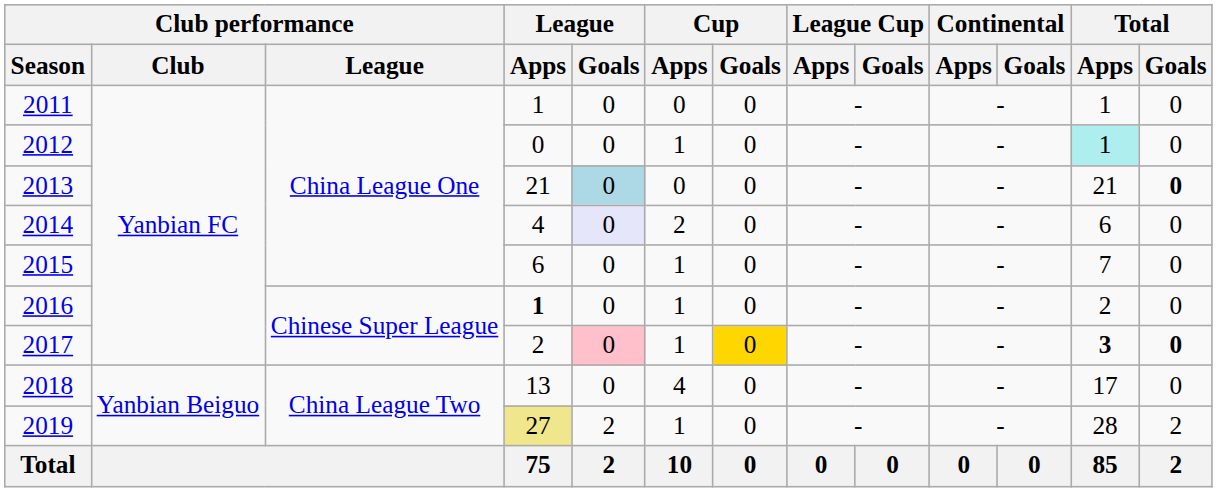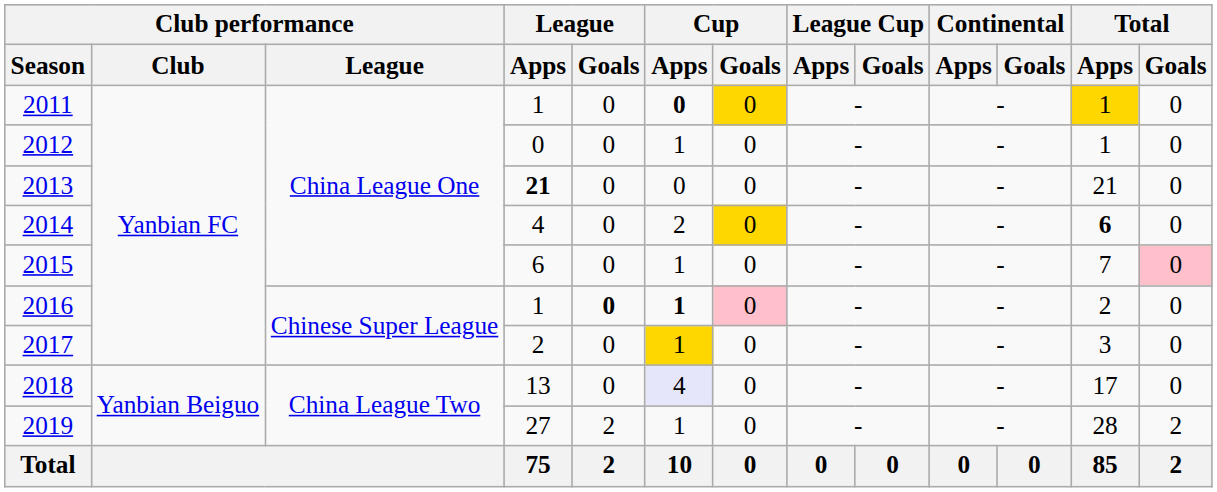(679, 104) normal -> (679, 104) bold
(750, 104) no background -> (750, 104) gold background
(1105, 104) no background -> (1105, 104) gold background
(1105, 144) paleturquoise background -> (1105, 144) no background
(538, 184) normal -> (538, 184) bold
(609, 184) lightblue background -> (609, 184) no background
(1176, 184) bold -> (1176, 184) normal
(609, 225) lavender background -> (609, 225) no background
(750, 225) no background -> (750, 225) gold background
(1105, 225) normal -> (1105, 225) bold
(1176, 265) no background -> (1176, 265) pink background
(538, 305) bold -> (538, 305) normal
(609, 305) normal -> (609, 305) bold
(679, 305) normal -> (679, 305) bold
(750, 305) no background -> (750, 305) pink background
(609, 345) pink background -> (609, 345) no background
(679, 345) no background -> (679, 345) gold background
(750, 345) gold background -> (750, 345) no background
(1105, 345) bold -> (1105, 345) normal
(1176, 345) bold -> (1176, 345) normal
(679, 385) no background -> (679, 385) lavender background
(538, 425) khaki background -> (538, 425) no background
